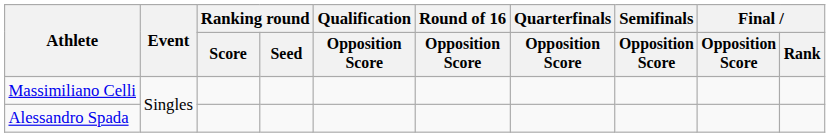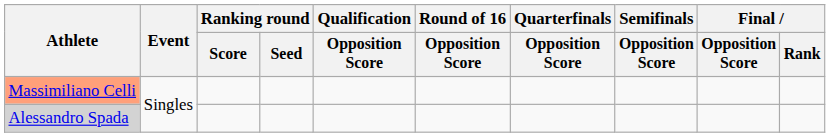(72, 90) no background -> (72, 90) lightsalmon background
(69, 118) no background -> (69, 118) lightgrey background
